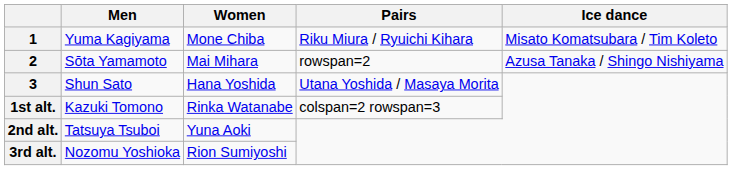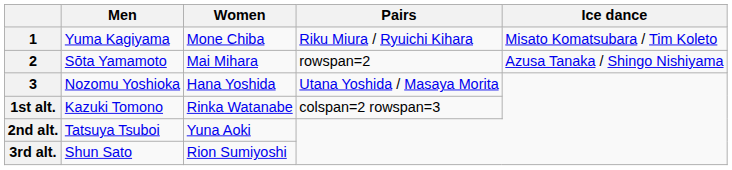(98, 84) Shun Sato -> (122, 84) Nozomu Yoshioka
(122, 152) Nozomu Yoshioka -> (98, 152) Shun Sato
